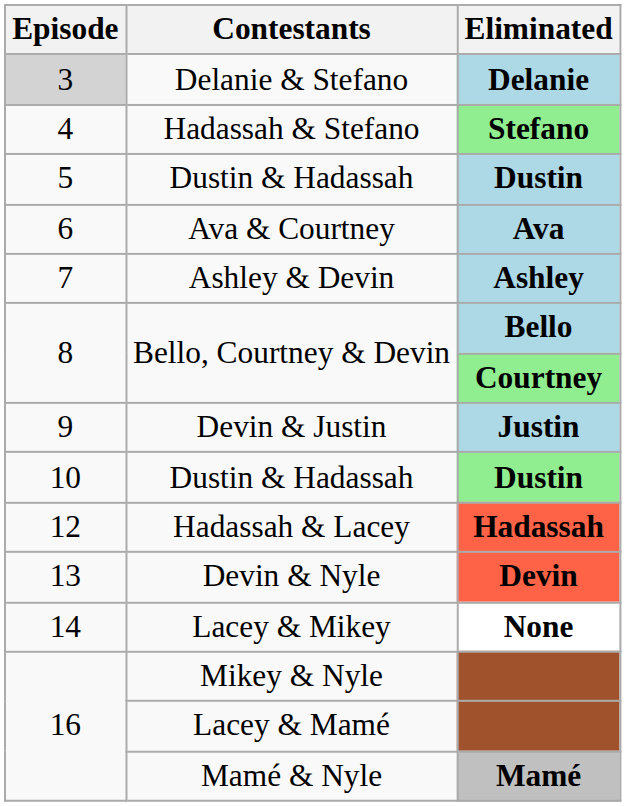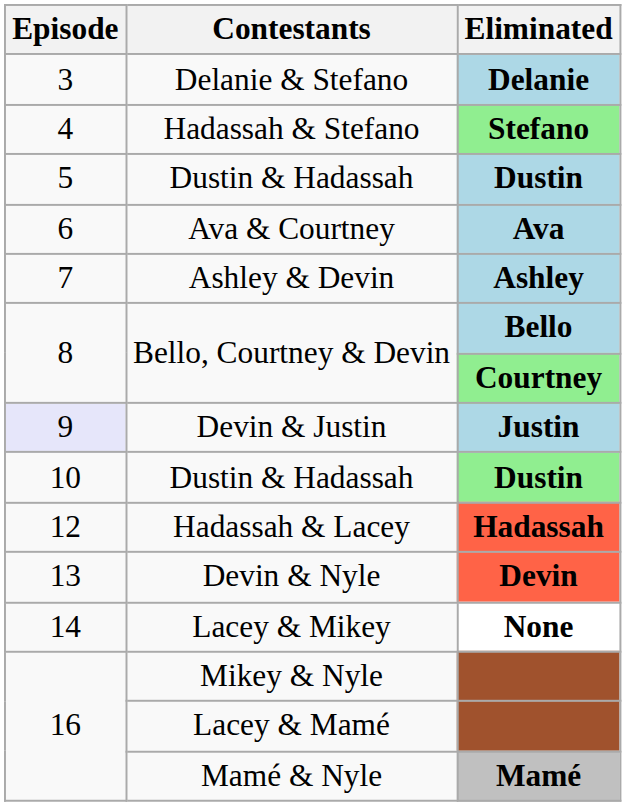(65, 79) lightgrey background -> (65, 79) no background
(65, 427) no background -> (65, 427) lavender background
